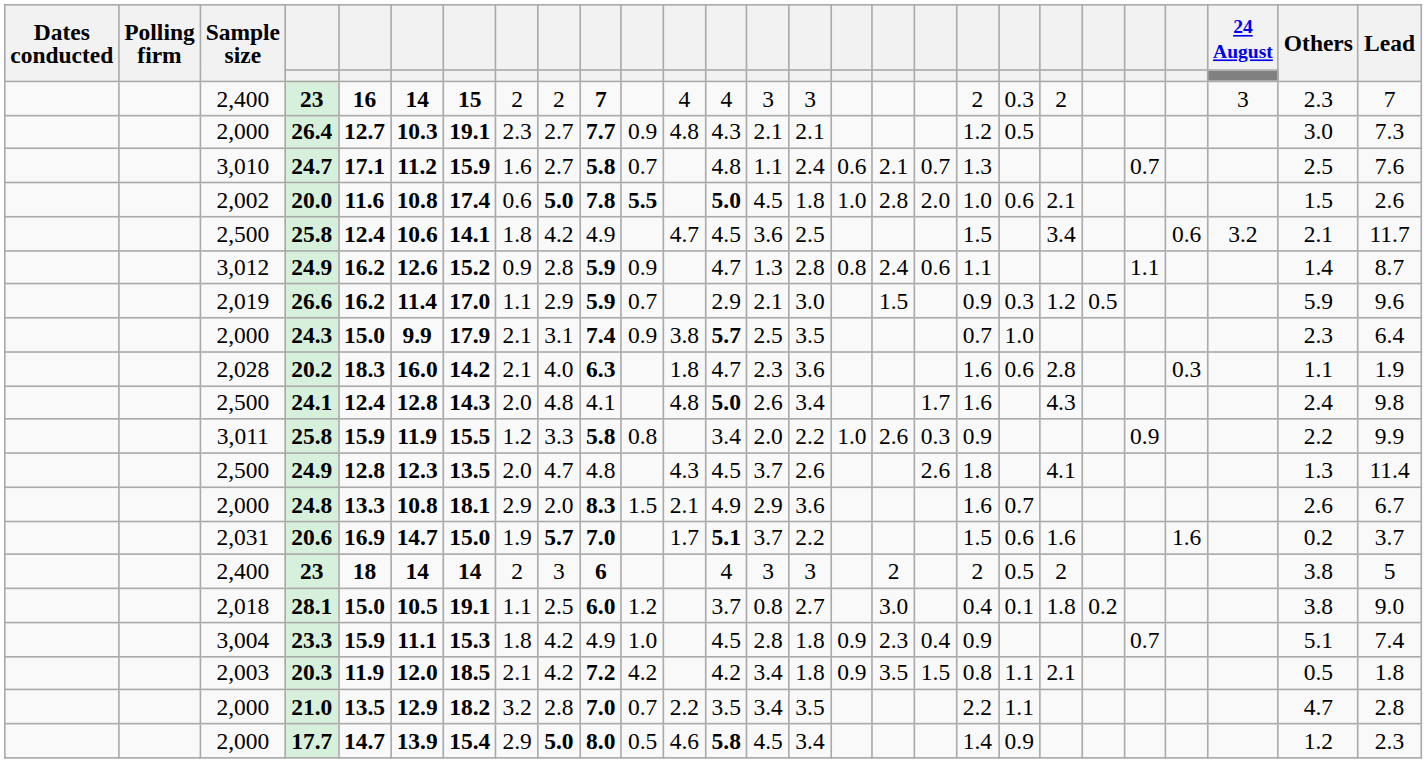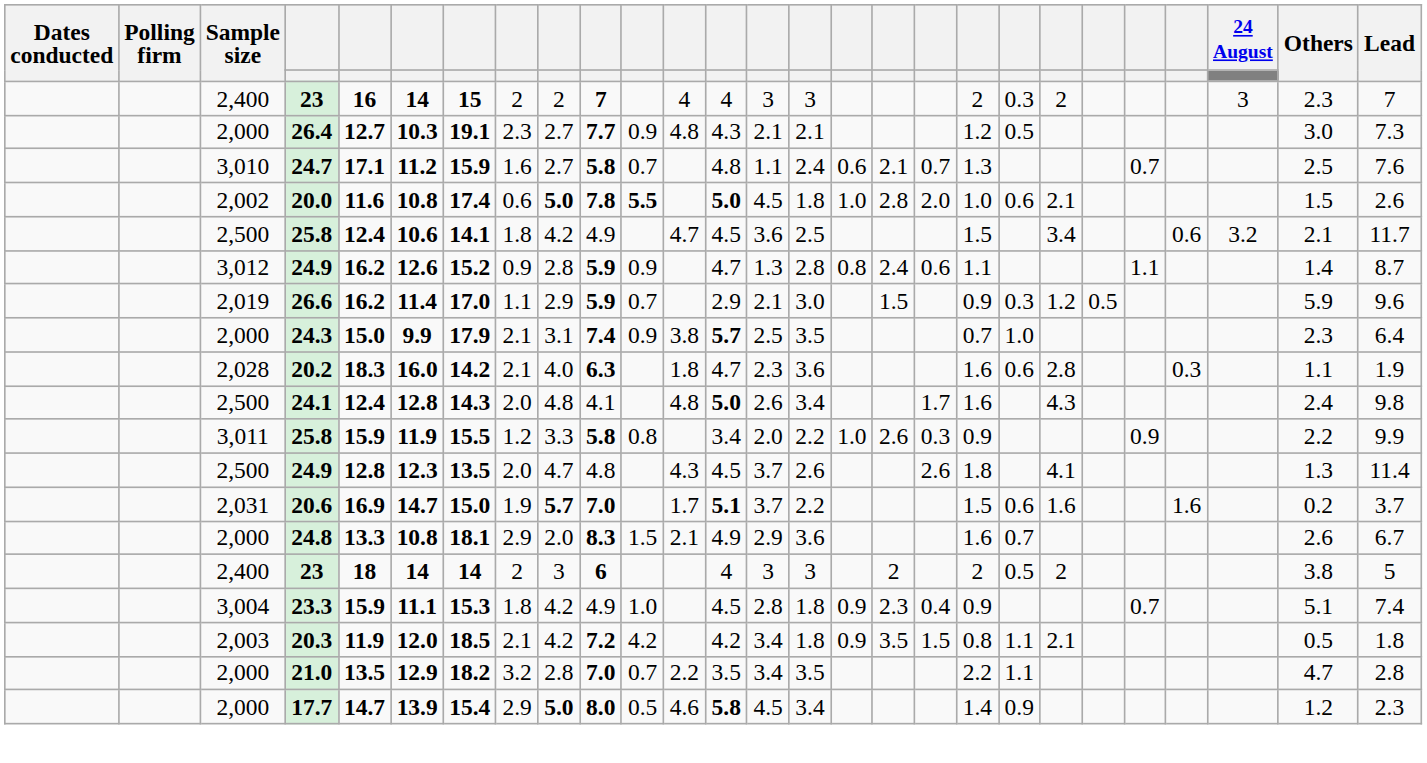rows swapped: (243, 504) <-> (243, 538)
- row: (243, 606)
